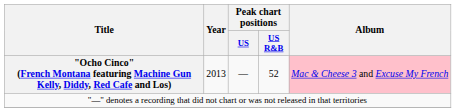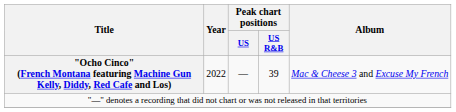(216, 74) 2013 -> (216, 74) 2022
(274, 74) 52 -> (274, 74) 39
(370, 74) pink background -> (370, 74) no background
